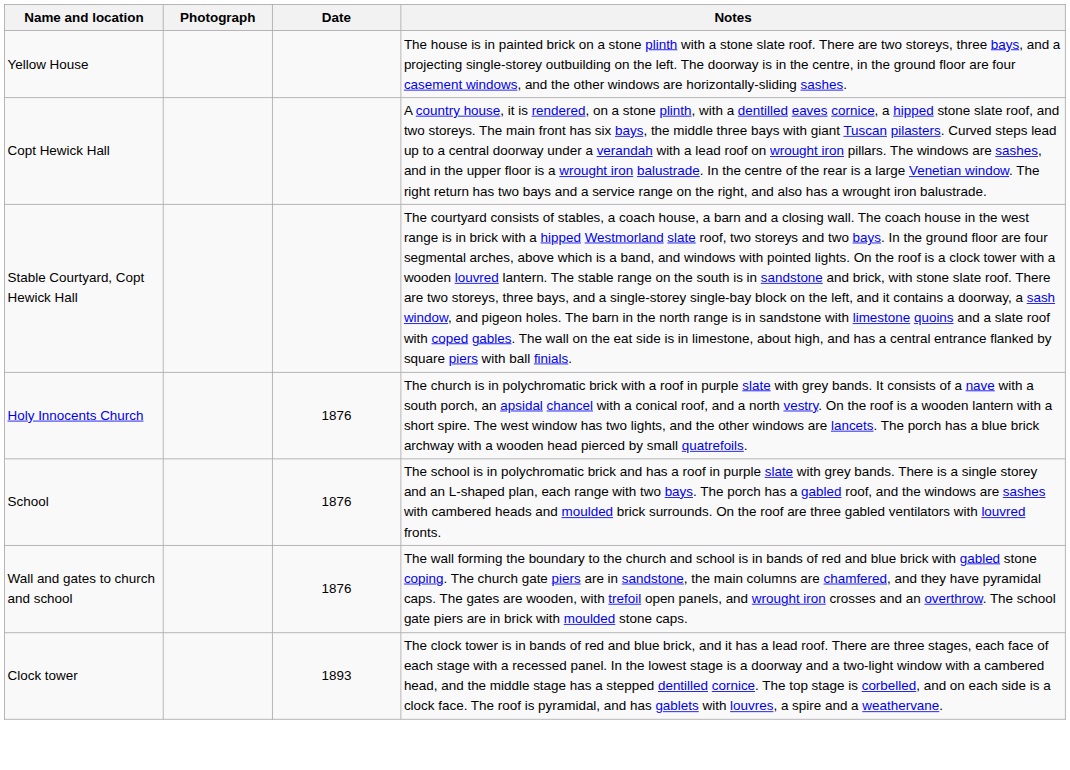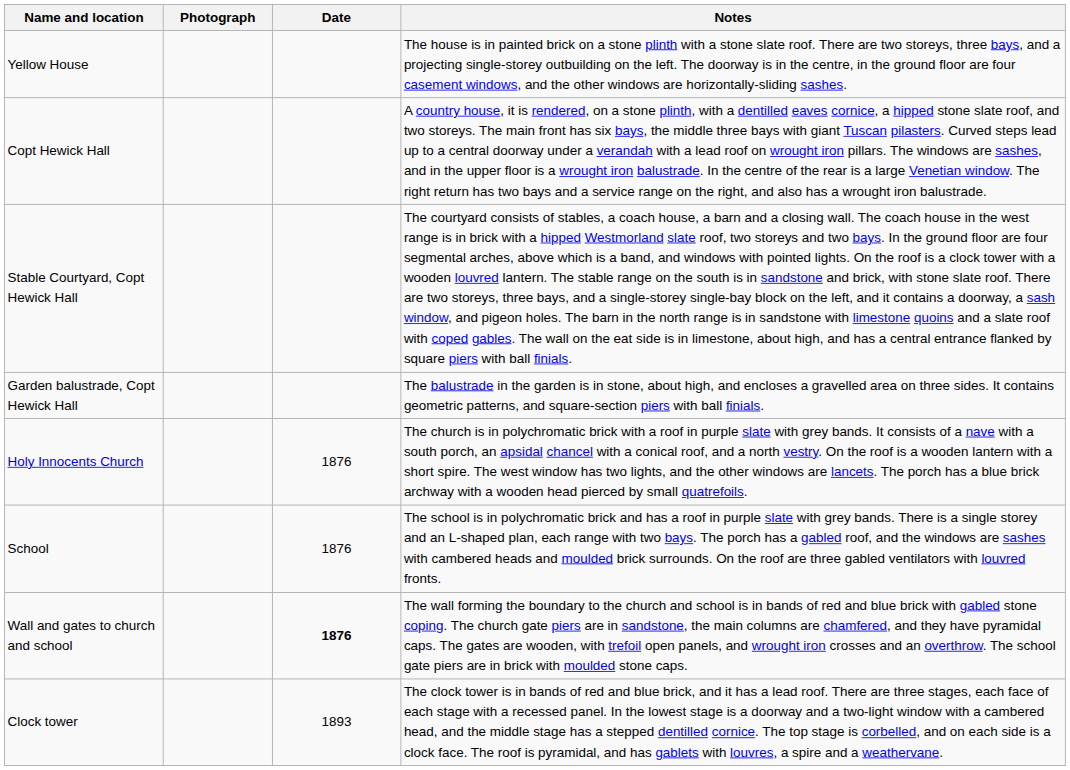+ row: (81, 395)
(336, 589) normal -> (336, 635) bold
